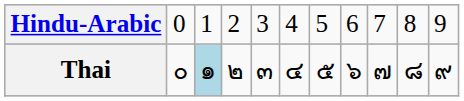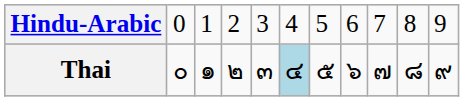(208, 70) lightblue background -> (208, 70) no background
(295, 70) no background -> (295, 70) lightblue background
